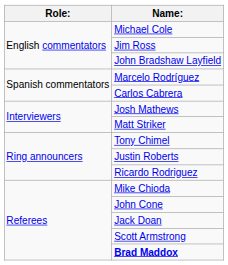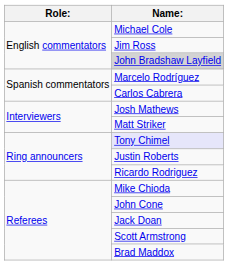(168, 61) no background -> (168, 61) lightgrey background
(142, 141) no background -> (142, 141) lavender background
(146, 252) bold -> (144, 252) normal
